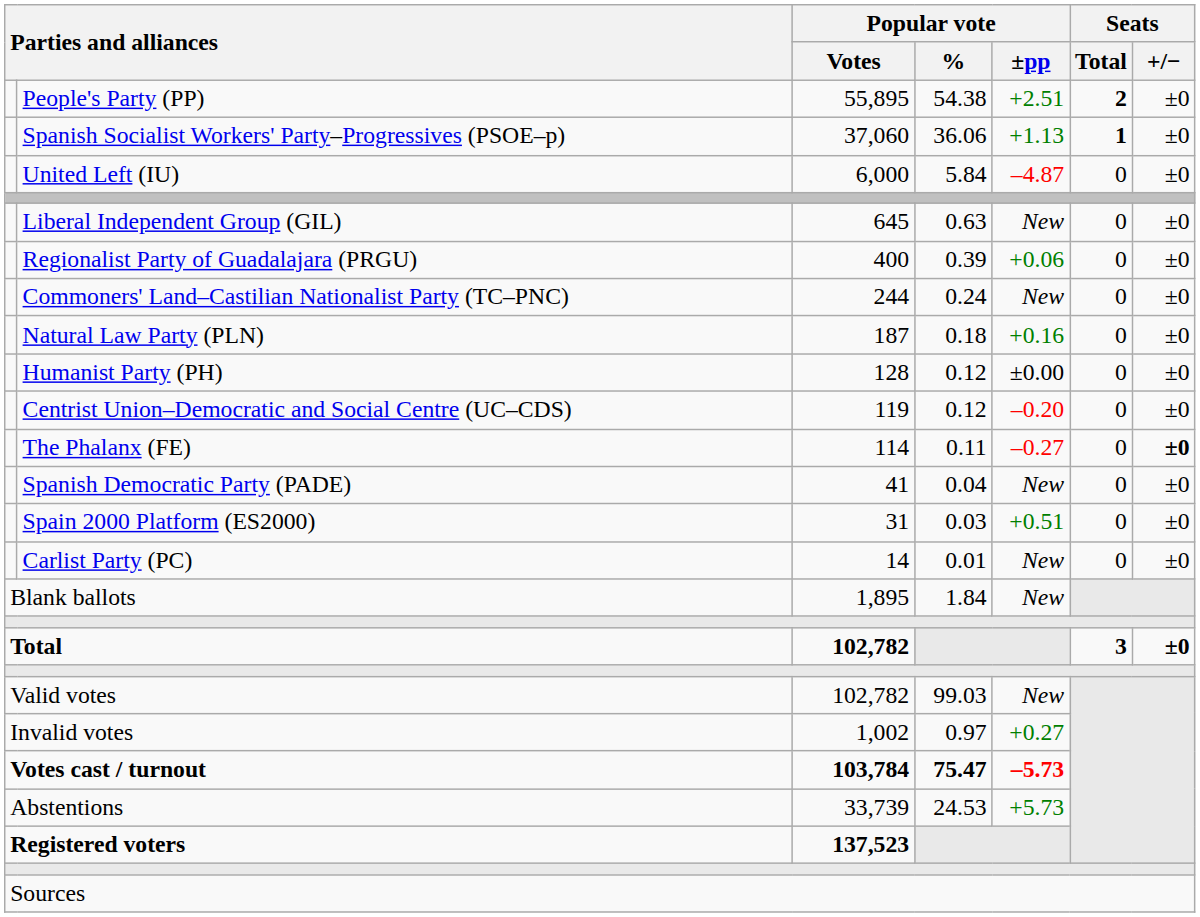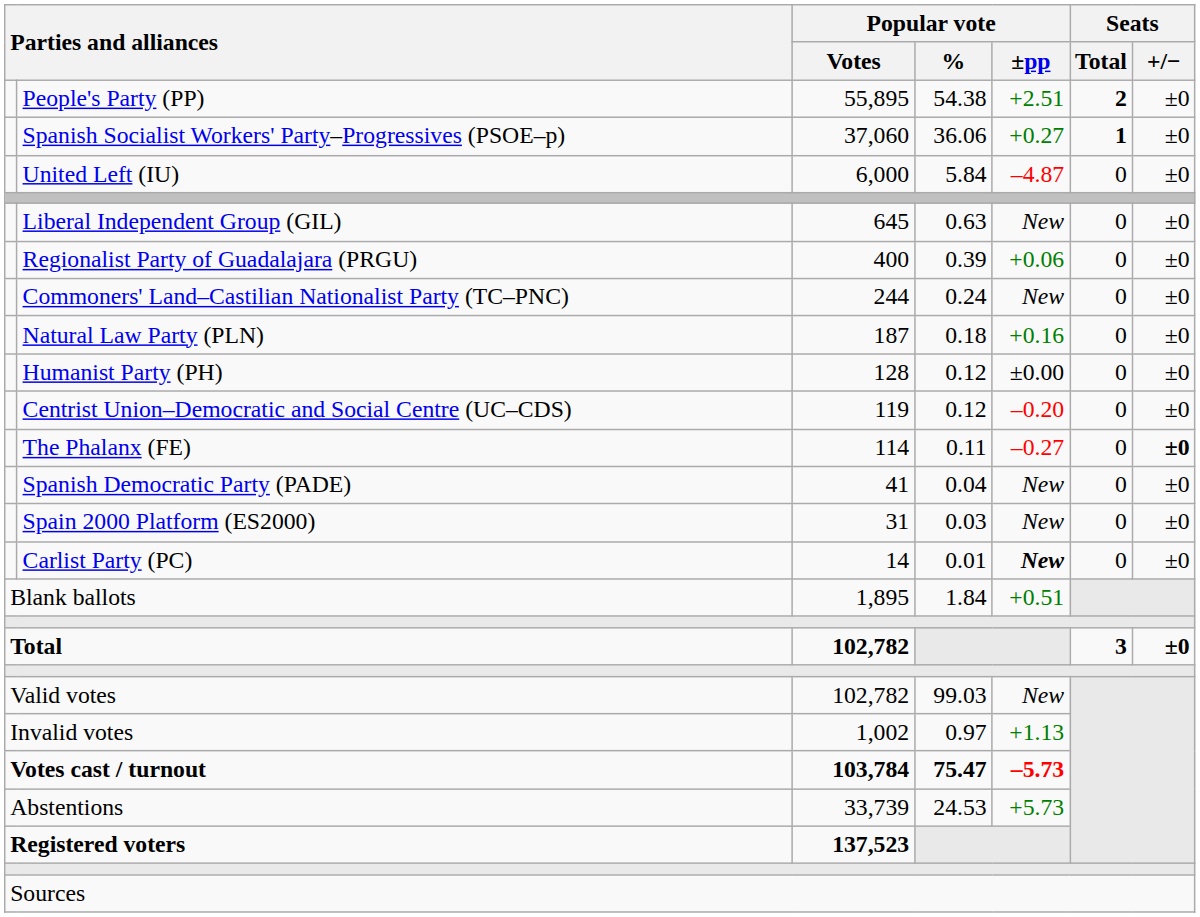(1037, 135) +1.13 -> (1037, 135) +0.27
(1037, 522) +0.51 -> (1043, 522) New
(1043, 559) normal -> (1042, 559) bold
(1043, 597) New -> (1037, 597) +0.51
(1037, 732) +0.27 -> (1037, 732) +1.13
